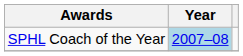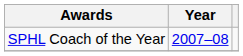(200, 39) lightblue background -> (200, 39) no background
